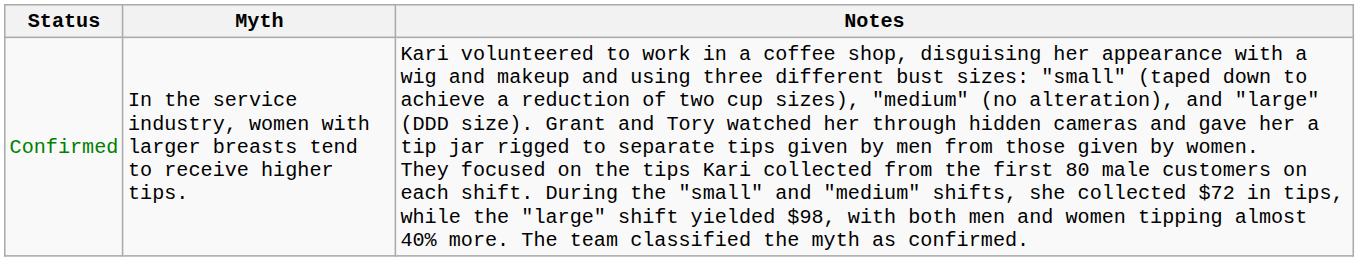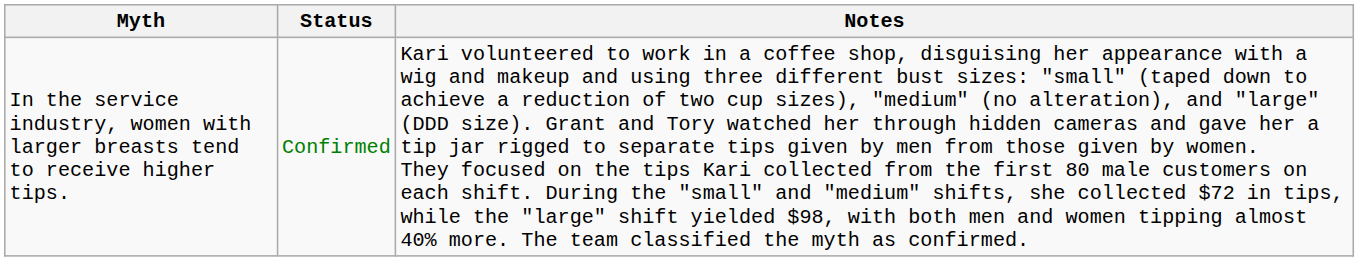columns swapped: (259, 21) <-> (64, 21)
